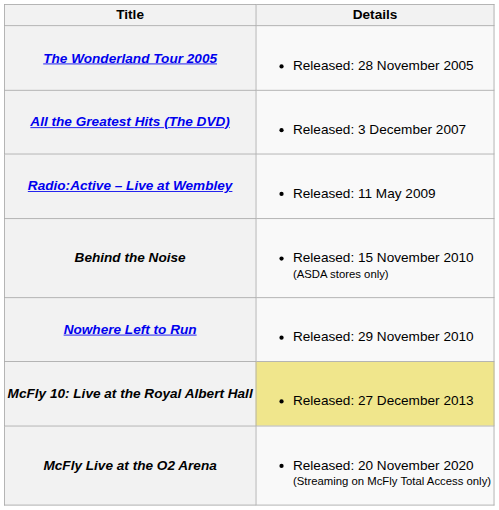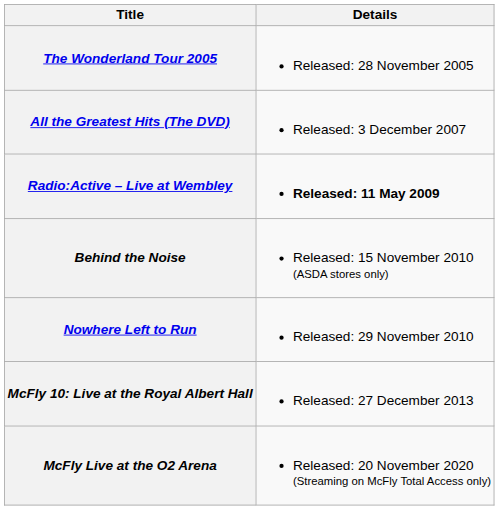(375, 194) normal -> (375, 194) bold
(375, 401) khaki background -> (375, 401) no background
